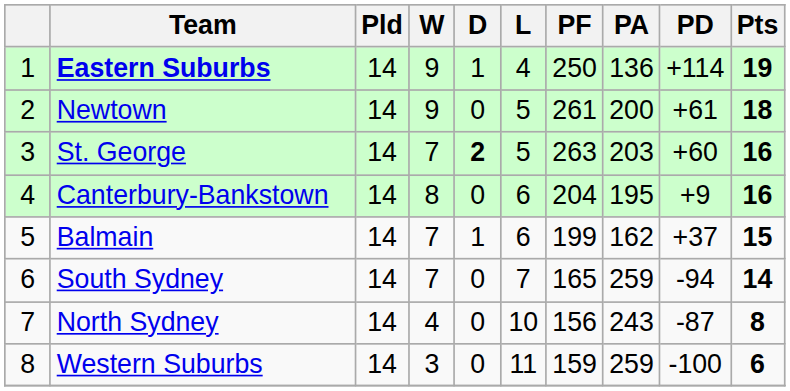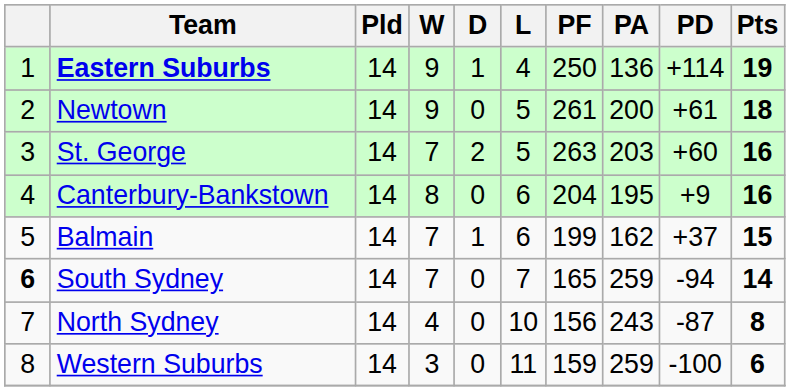(478, 152) bold -> (478, 152) normal
(28, 279) normal -> (28, 279) bold
